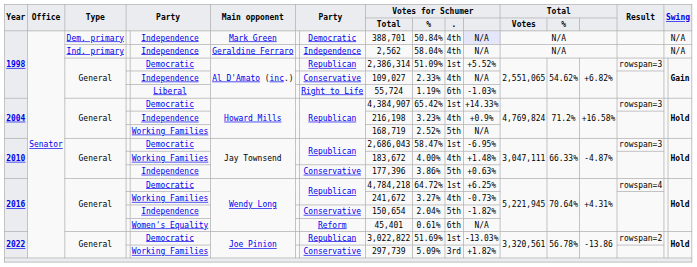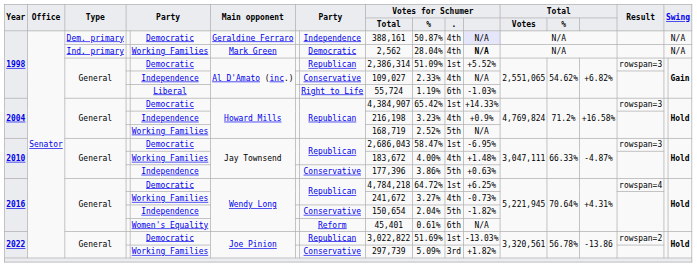(170, 37) Independence -> (170, 37) Democratic
(253, 37) Mark Green -> (253, 37) Geraldine Ferraro
(332, 37) Democratic -> (332, 37) Independence
(389, 37) 388,701 -> (389, 37) 388,161
(429, 37) 50.84% -> (429, 37) 50.87%
(170, 51) Independence -> (170, 51) Working Families
(253, 51) Geraldine Ferraro -> (253, 51) Mark Green
(332, 51) Independence -> (332, 51) Democratic
(429, 51) 58.04% -> (429, 51) 28.04%
(482, 51) normal -> (482, 51) bold
